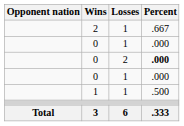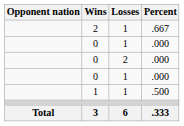(160, 60) bold -> (160, 60) normal
